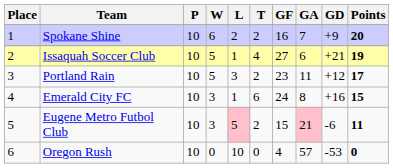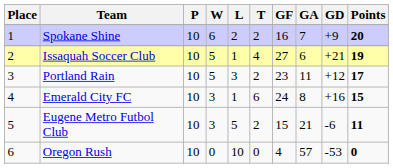(234, 124) pink background -> (234, 124) no background
(306, 124) pink background -> (306, 124) no background
